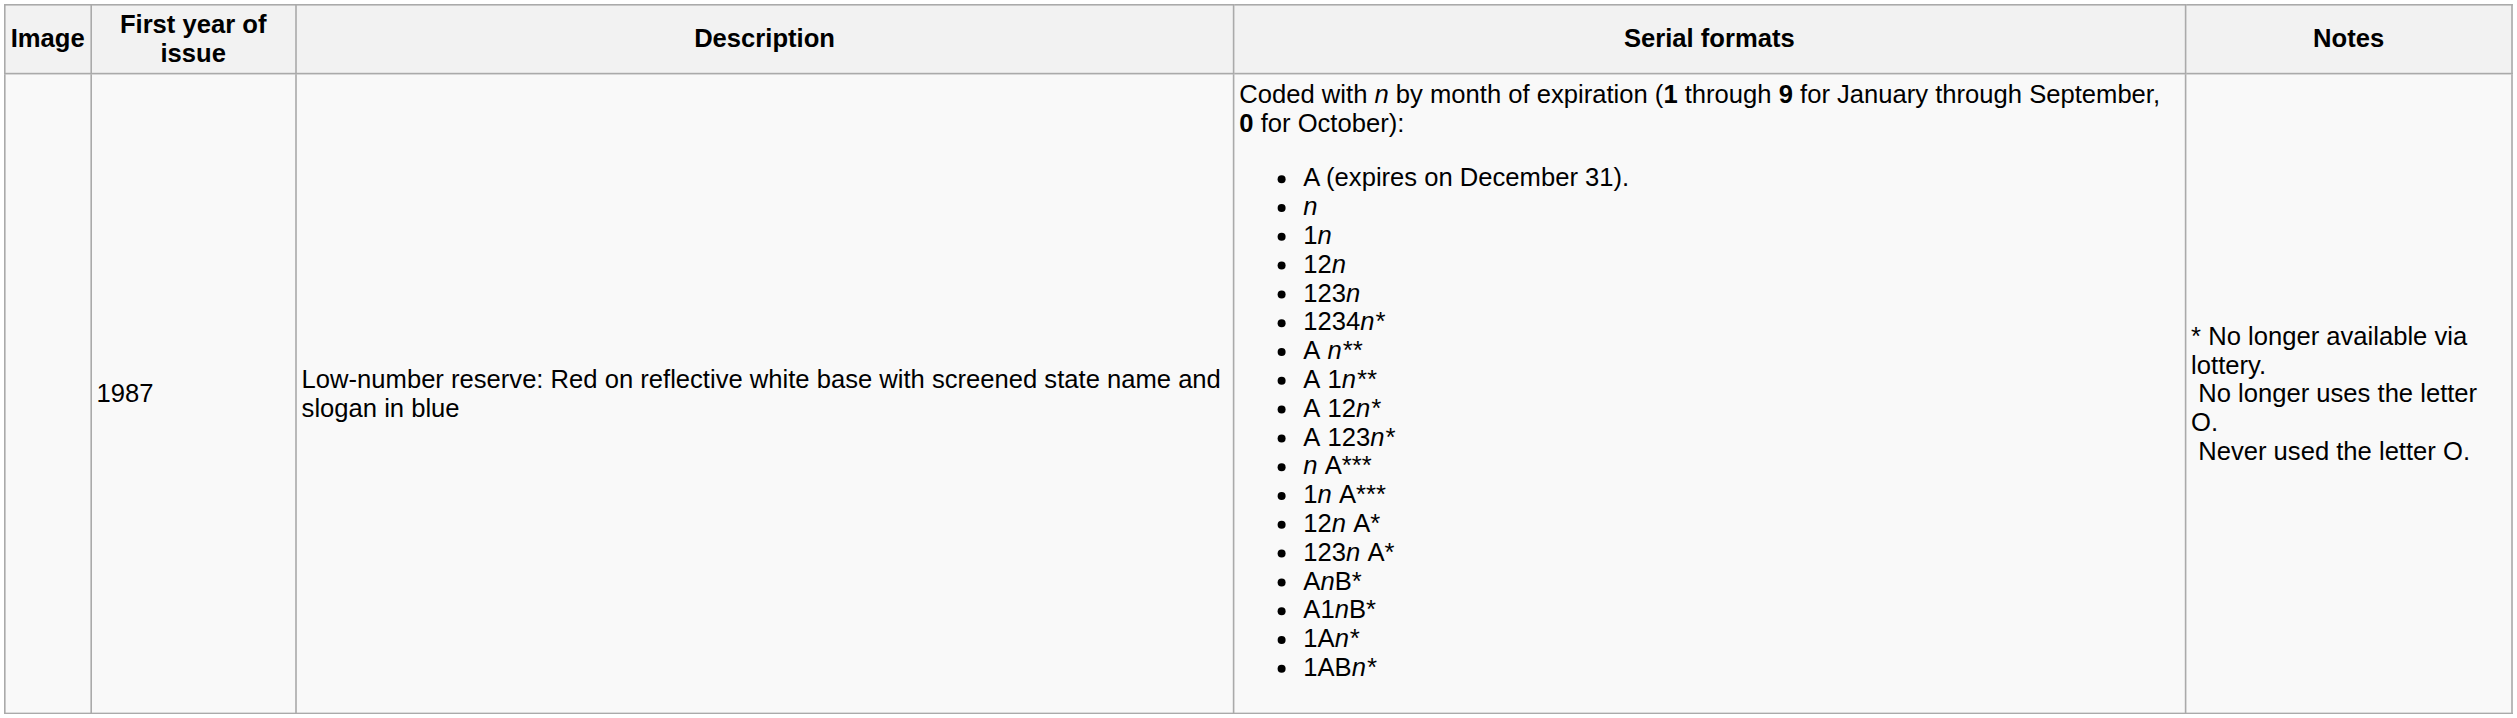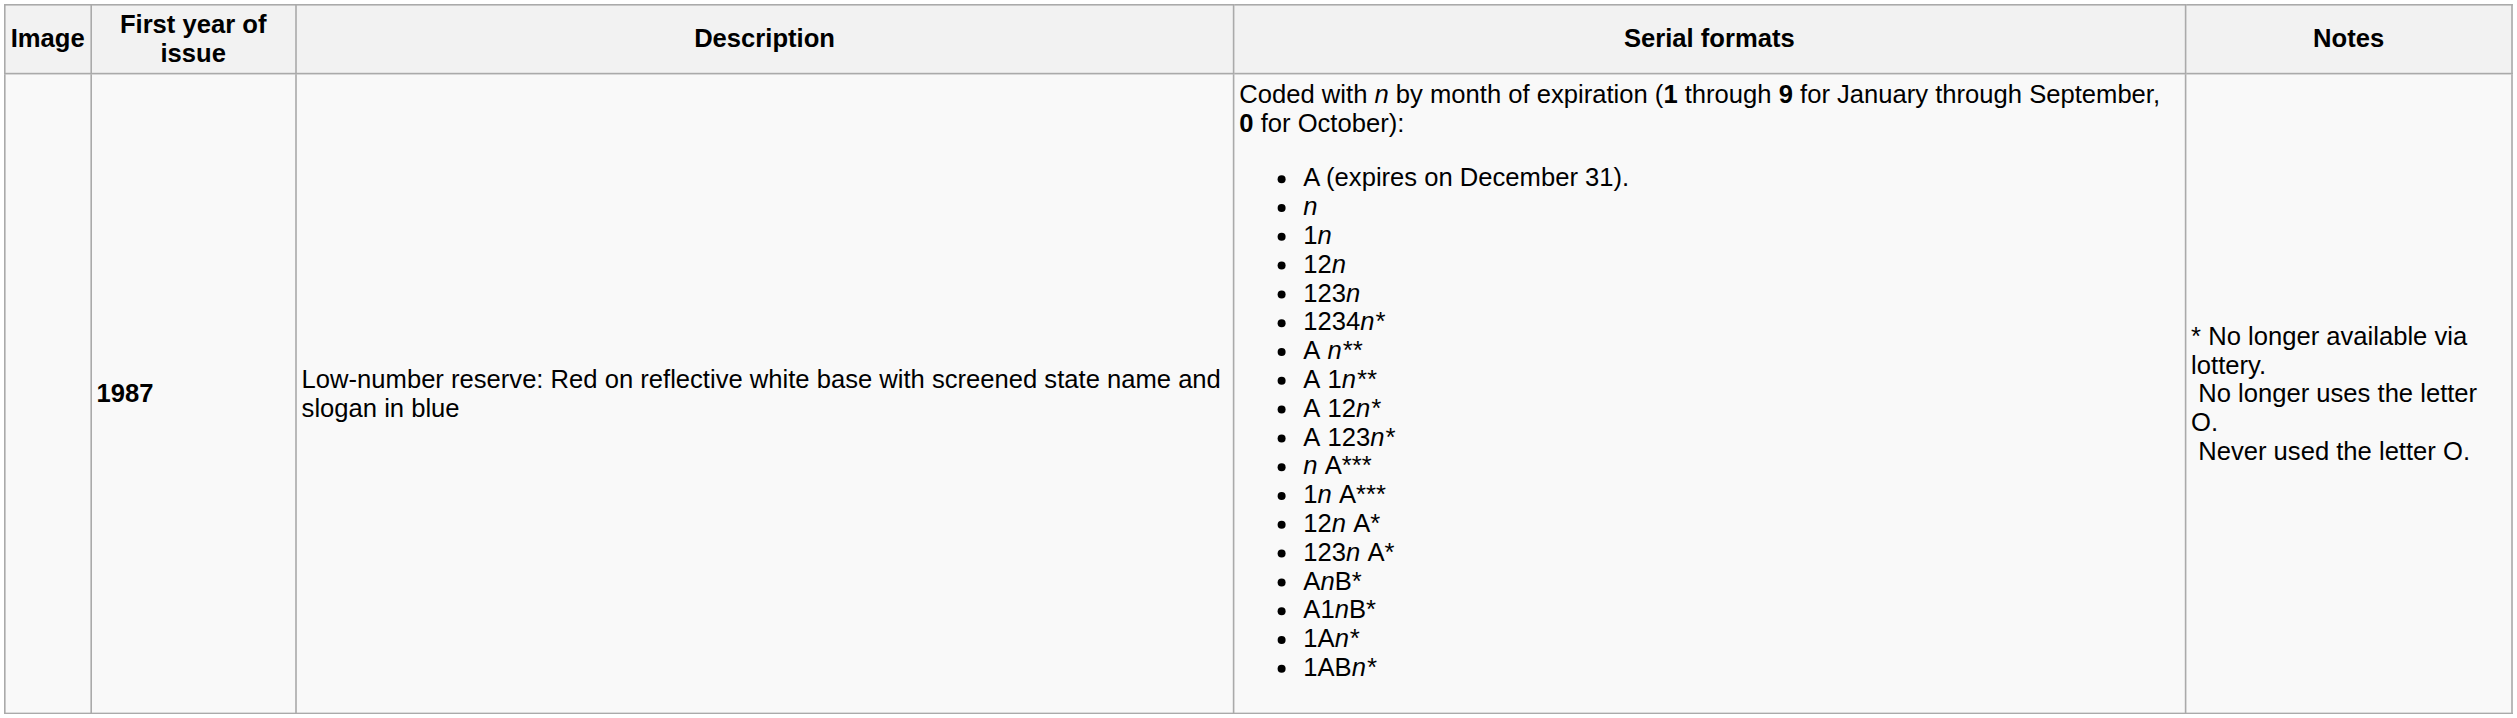(125, 393) normal -> (125, 393) bold
